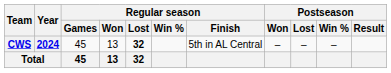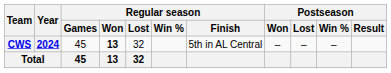(113, 44) normal -> (113, 44) bold
(139, 44) bold -> (139, 44) normal
